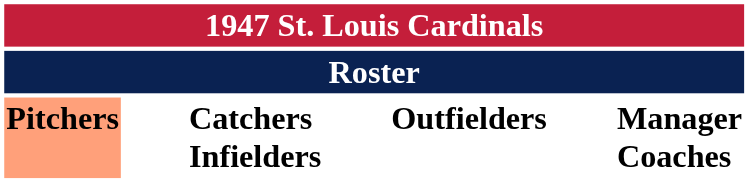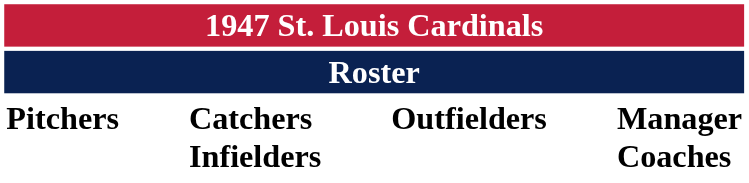(63, 118) lightsalmon background -> (63, 118) no background
